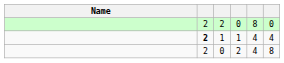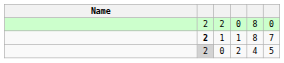(255, 38) 4 -> (255, 38) 8
(271, 38) 4 -> (271, 38) 7
(205, 51) no background -> (205, 51) lightgrey background
(271, 51) 8 -> (271, 51) 5
